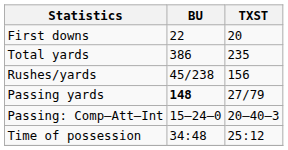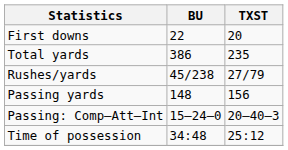(239, 75) 156 -> (246, 75) 27/79
(181, 95) bold -> (181, 95) normal
(246, 95) 27/79 -> (239, 95) 156
